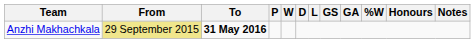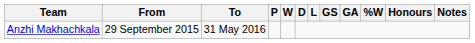(152, 30) khaki background -> (152, 30) no background
(235, 30) bold -> (235, 30) normal
